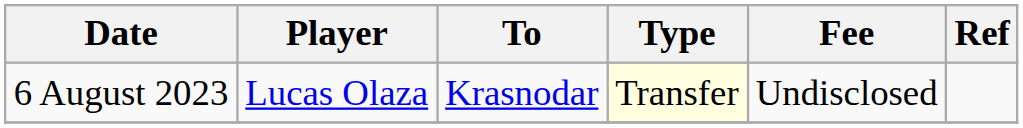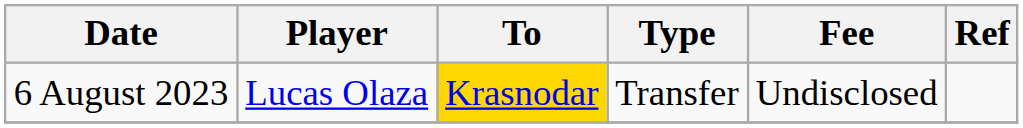(522, 92) no background -> (522, 92) gold background
(677, 92) lightyellow background -> (677, 92) no background
